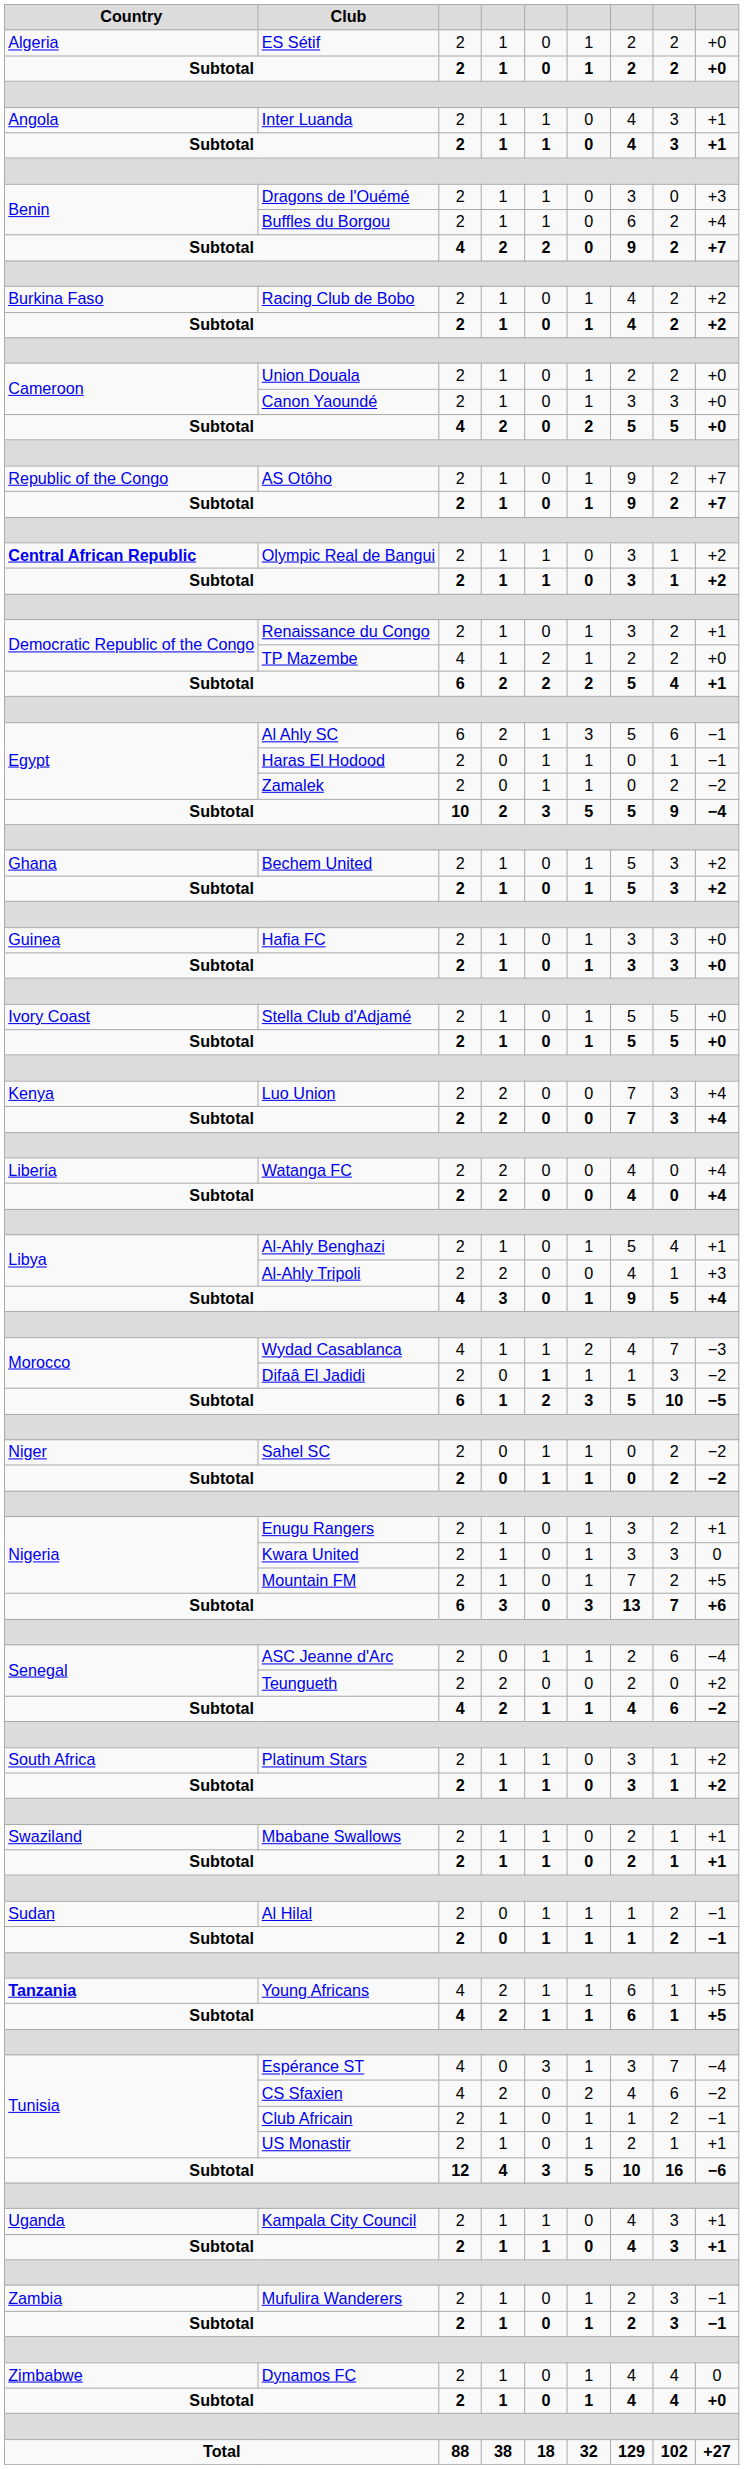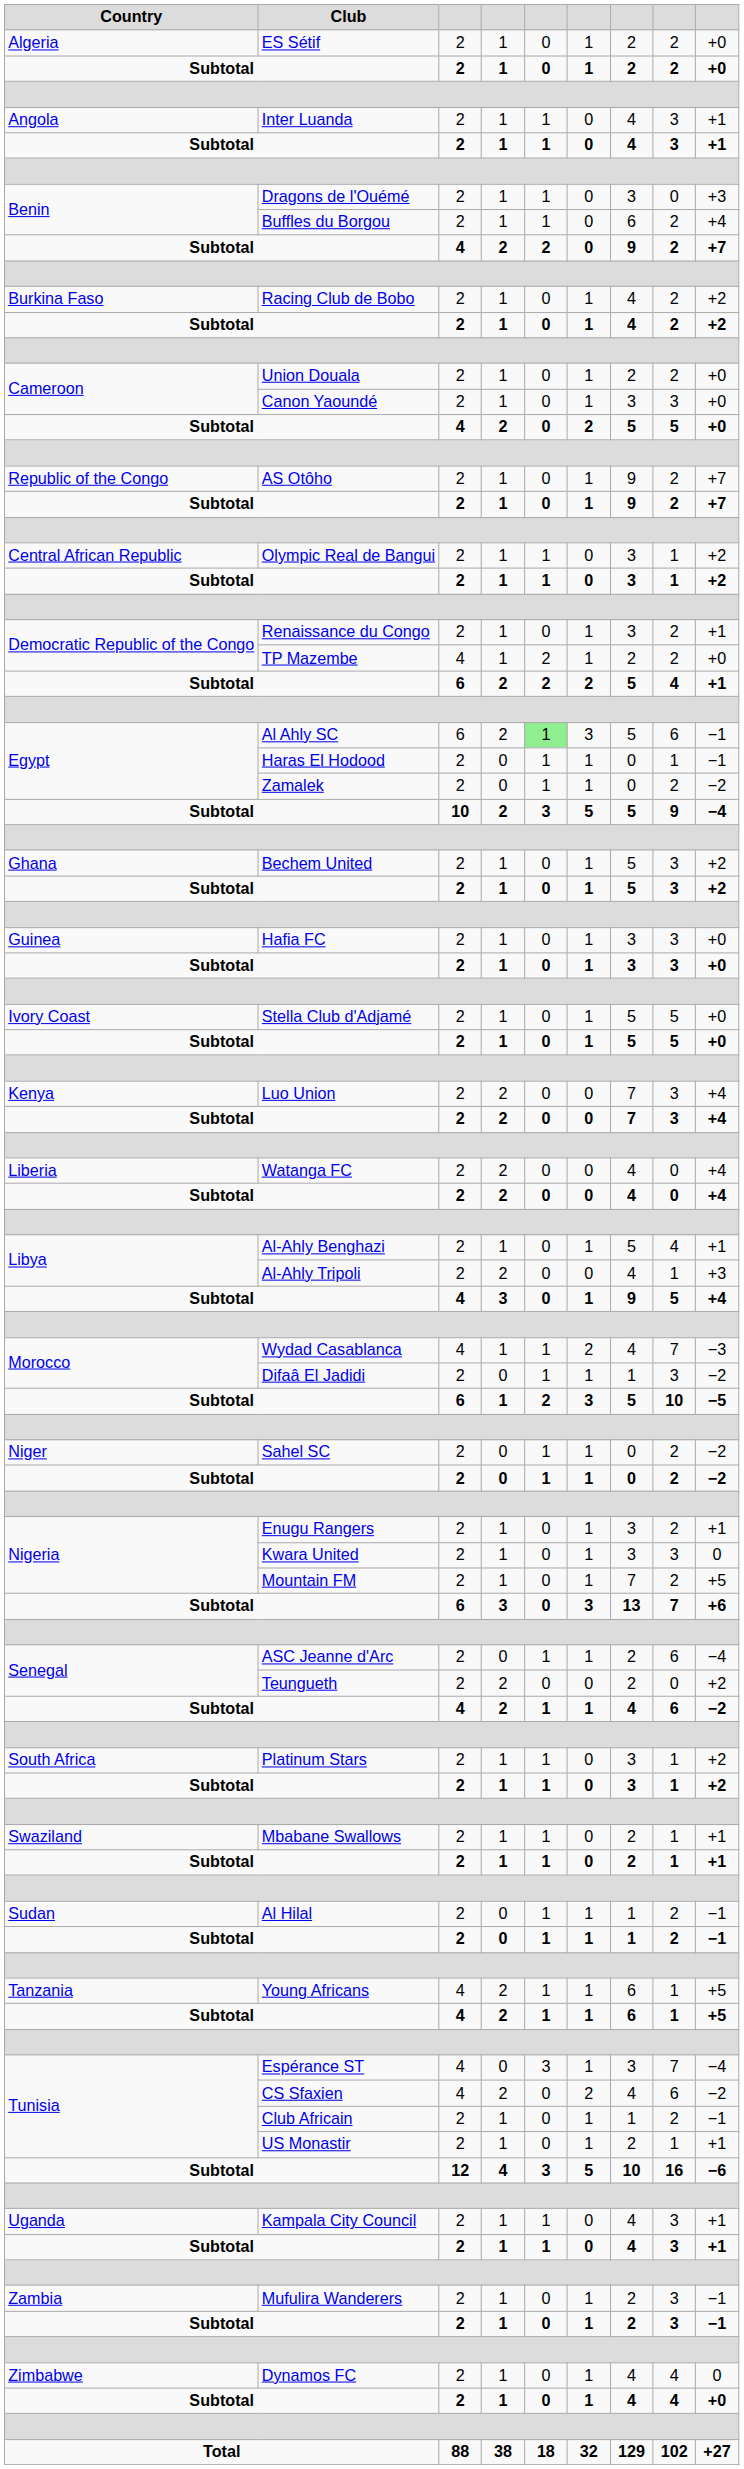(102, 555) bold -> (95, 555) normal
(546, 734) no background -> (546, 734) lightgreen background
(546, 1375) bold -> (546, 1375) normal
(42, 1990) bold -> (41, 1990) normal
